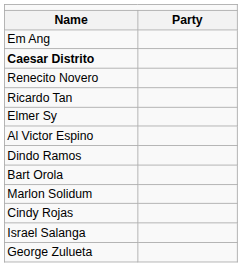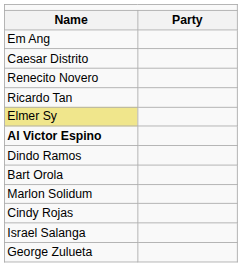(51, 59) bold -> (48, 59) normal
(32, 117) no background -> (32, 117) khaki background
(50, 136) normal -> (54, 136) bold
